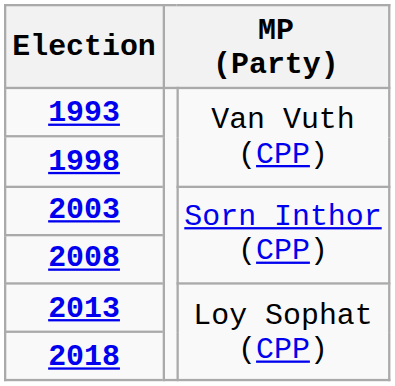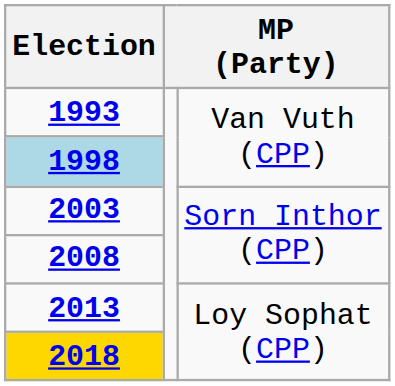(84, 161) no background -> (84, 161) lightblue background
(84, 356) no background -> (84, 356) gold background
